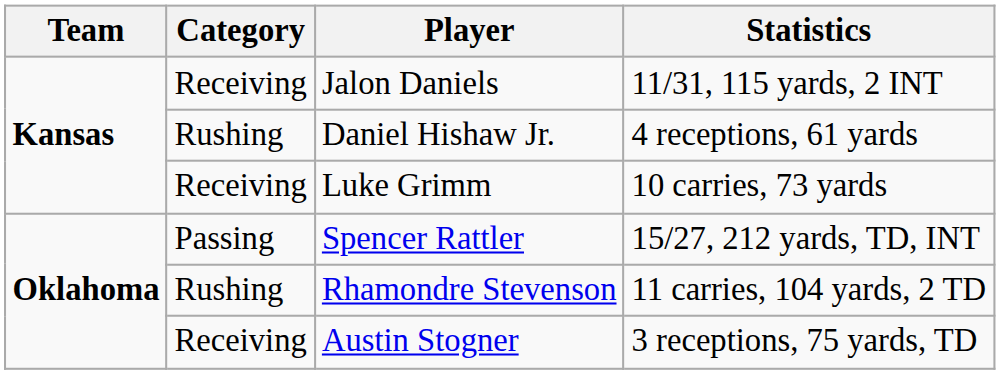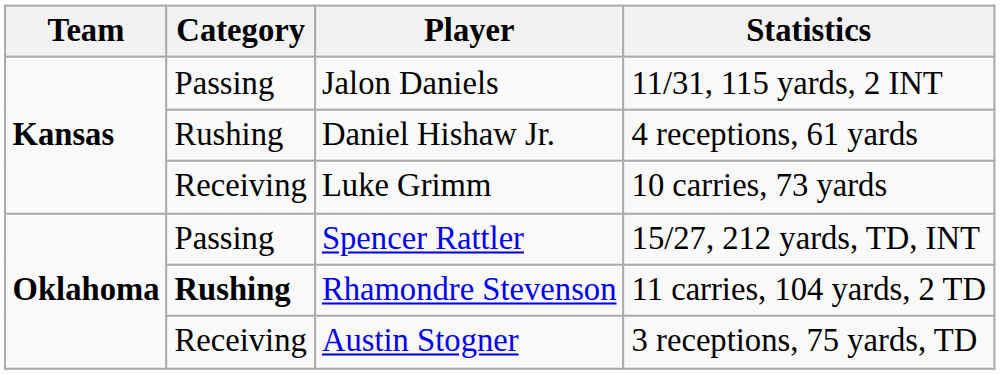(241, 82) Receiving -> (224, 82) Passing
(229, 289) normal -> (233, 289) bold
